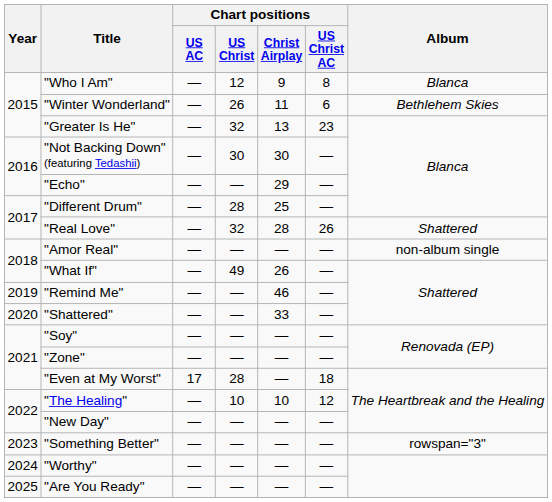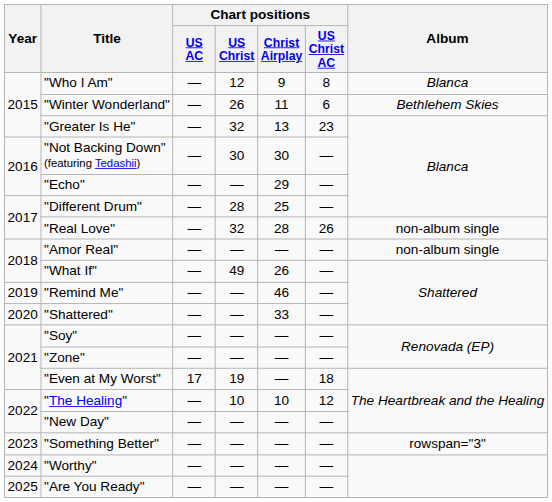(447, 228) Shattered -> (447, 228) non-album single
(237, 379) 28 -> (237, 379) 19
